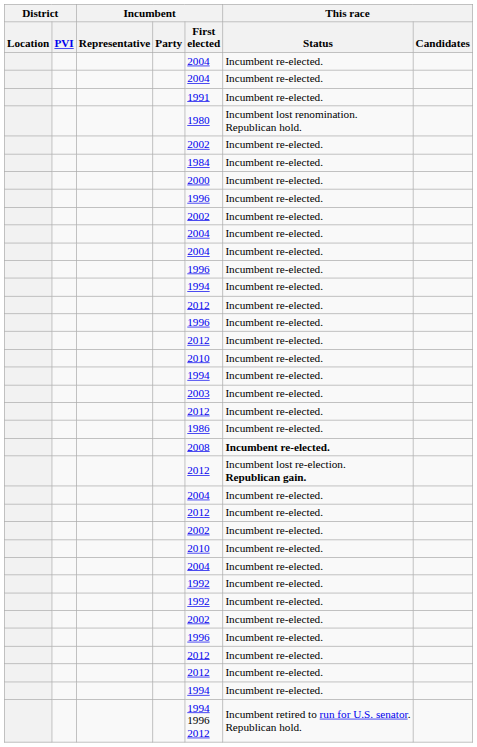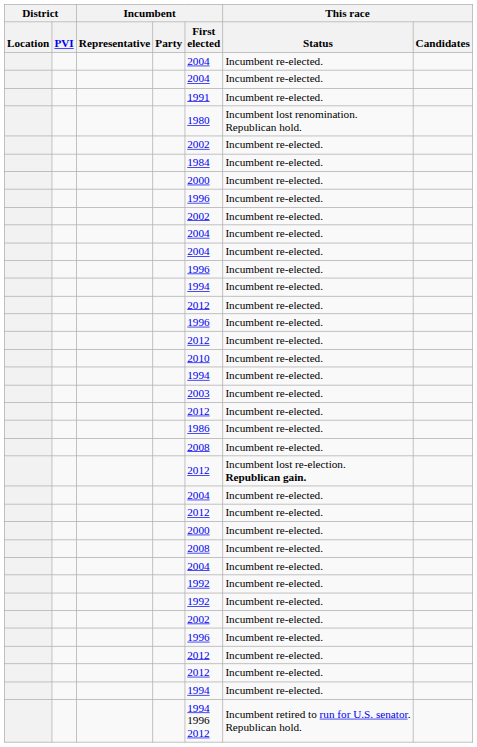(278, 447) bold -> (274, 447) normal
(198, 530) 2002 -> (198, 530) 2000
(198, 548) 2010 -> (198, 548) 2008
